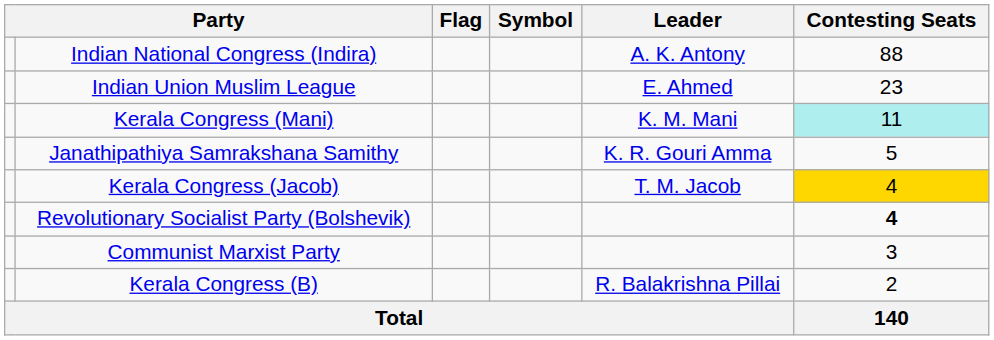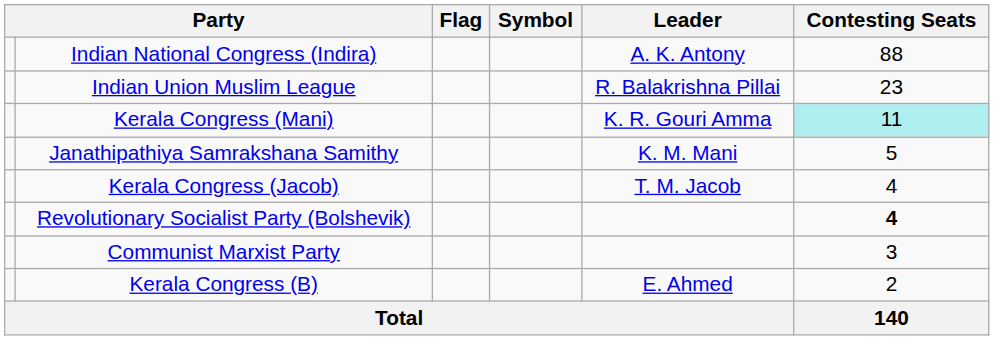(688, 86) E. Ahmed -> (688, 86) R. Balakrishna Pillai
(688, 119) K. M. Mani -> (688, 119) K. R. Gouri Amma
(688, 152) K. R. Gouri Amma -> (688, 152) K. M. Mani
(891, 185) gold background -> (891, 185) no background
(688, 284) R. Balakrishna Pillai -> (688, 284) E. Ahmed
